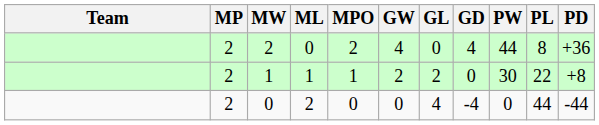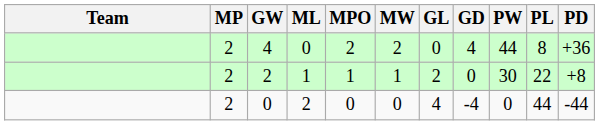columns swapped: (269, 18) <-> (399, 18)
